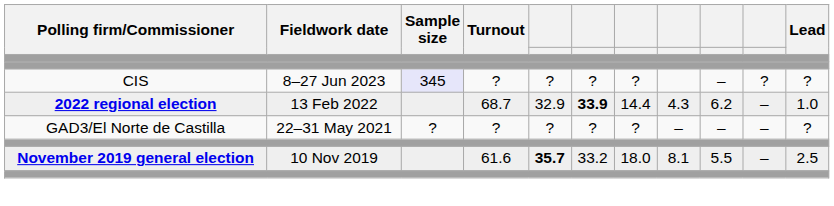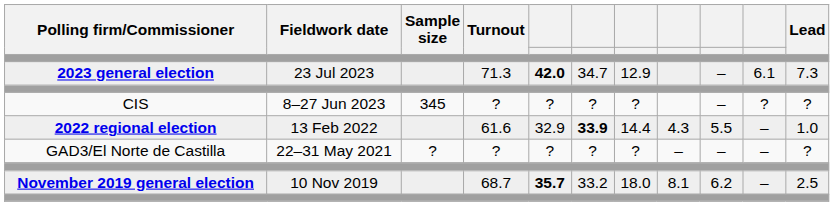+ row: (136, 73)
(433, 80) lavender background -> (433, 104) no background
(496, 104) 68.7 -> (496, 127) 61.6
(721, 104) 6.2 -> (721, 127) 5.5
(496, 158) 61.6 -> (496, 182) 68.7
(721, 158) 5.5 -> (721, 182) 6.2
